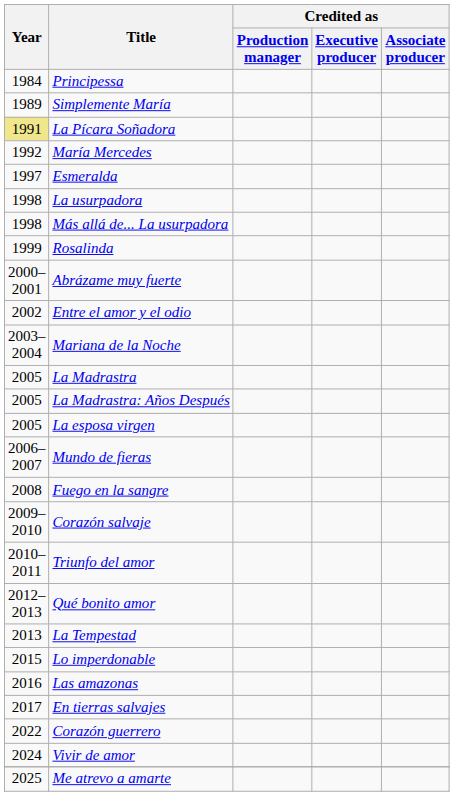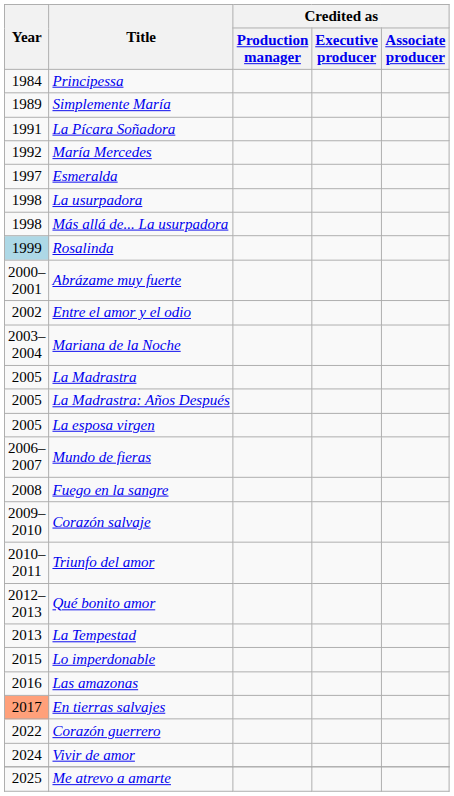(27, 128) khaki background -> (27, 128) no background
(27, 248) no background -> (27, 248) lightblue background
(27, 707) no background -> (27, 707) lightsalmon background
